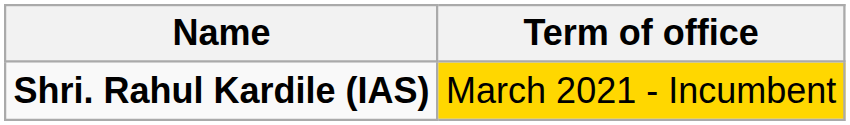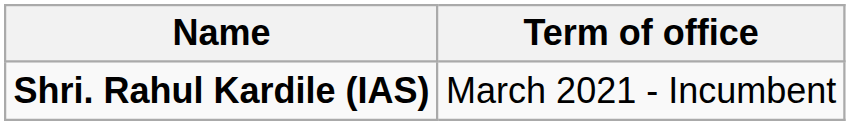(641, 90) gold background -> (641, 90) no background
